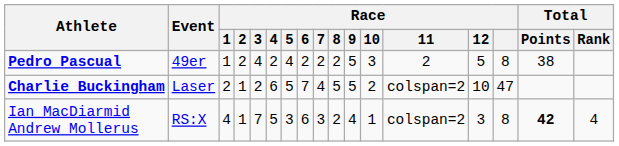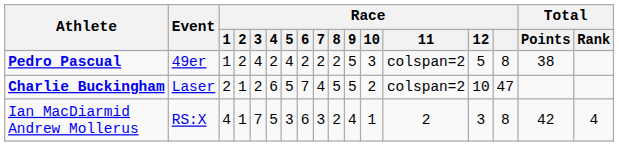(426, 62) 2 -> (426, 62) colspan=2
(426, 120) colspan=2 -> (426, 120) 2
(546, 120) bold -> (546, 120) normal
